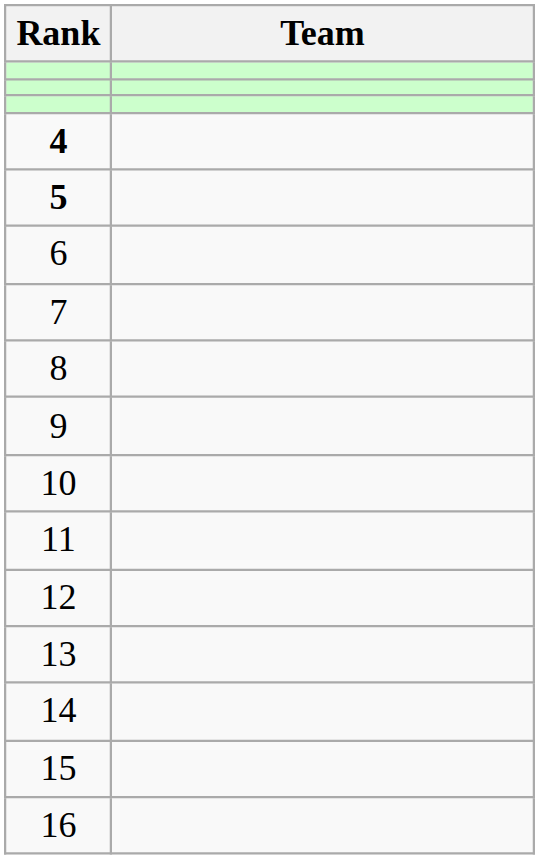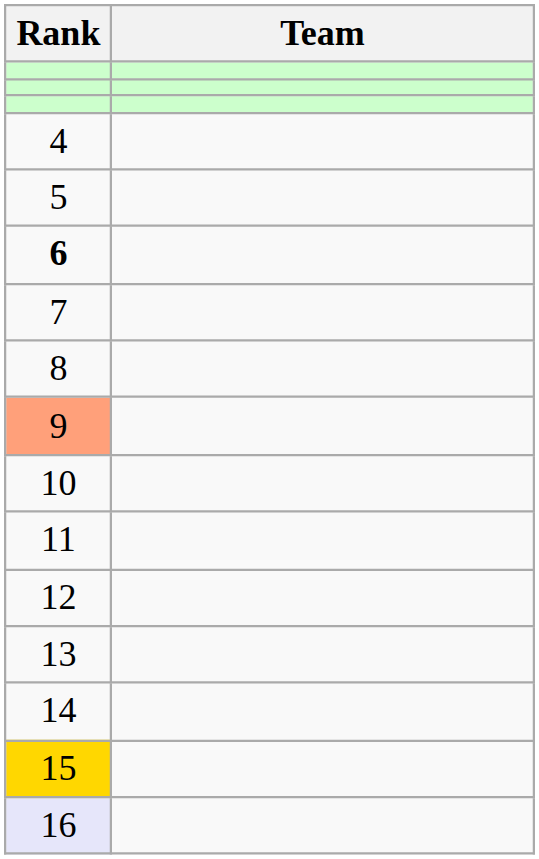(58, 139) bold -> (58, 139) normal
(58, 197) bold -> (58, 197) normal
(58, 254) normal -> (58, 254) bold
(58, 425) no background -> (58, 425) lightsalmon background
(58, 767) no background -> (58, 767) gold background
(58, 825) no background -> (58, 825) lavender background
